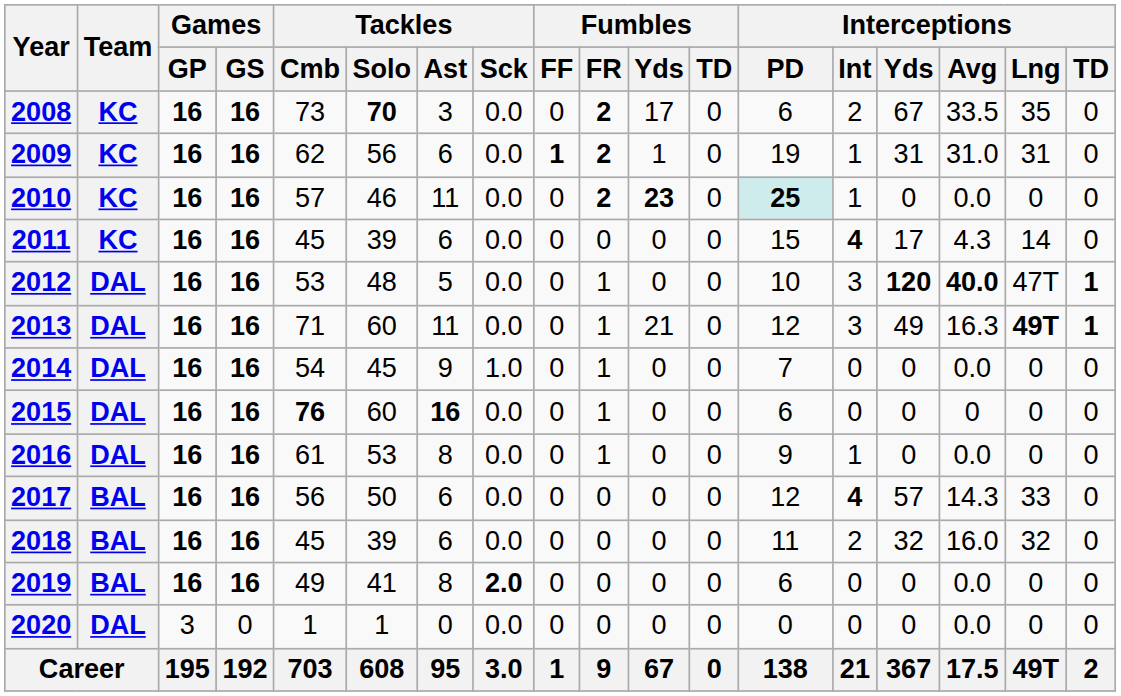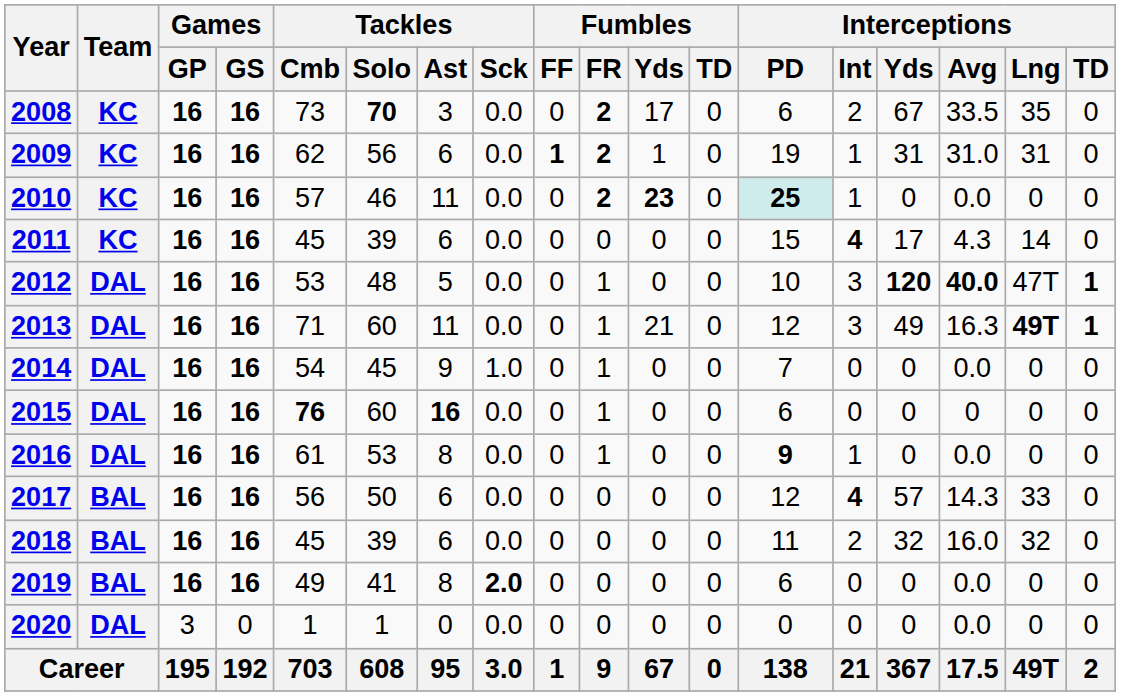(785, 454) normal -> (785, 454) bold
